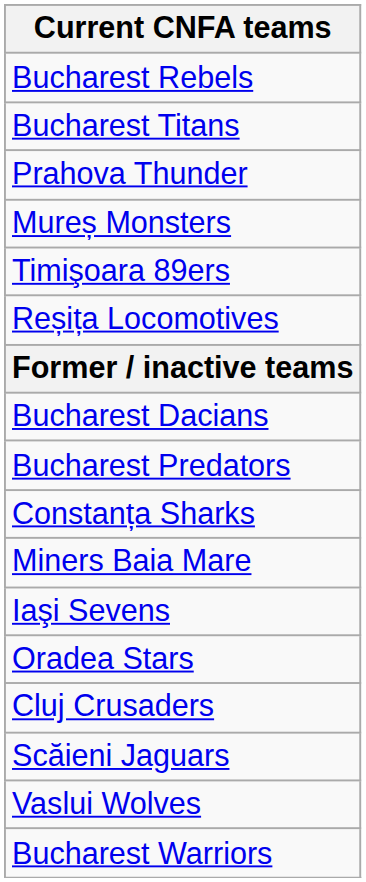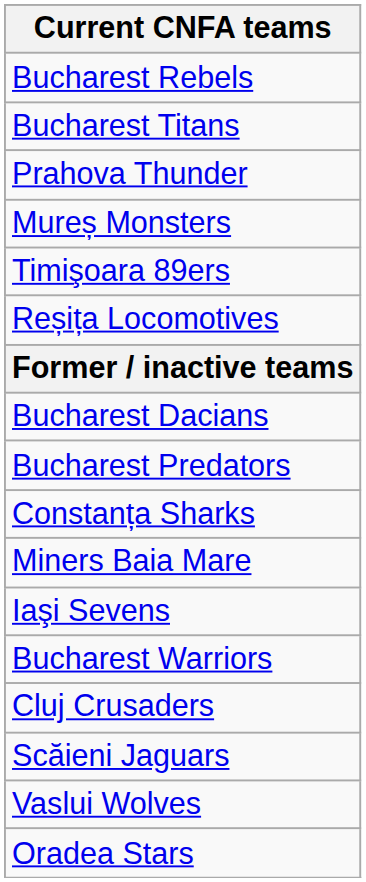(103, 658) Oradea Stars -> (142, 658) Bucharest Warriors
(142, 852) Bucharest Warriors -> (103, 852) Oradea Stars
